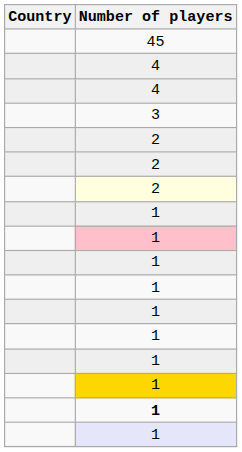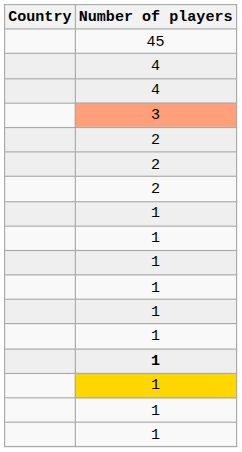(156, 115) no background -> (156, 115) lightsalmon background
(156, 189) lightyellow background -> (156, 189) no background
(156, 238) pink background -> (156, 238) no background
(156, 361) normal -> (156, 361) bold
(156, 410) bold -> (156, 410) normal
(156, 435) lavender background -> (156, 435) no background
